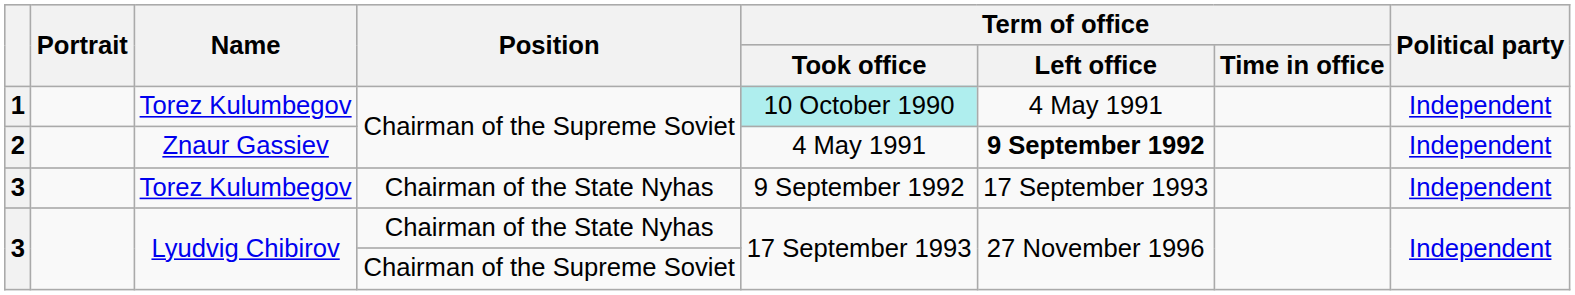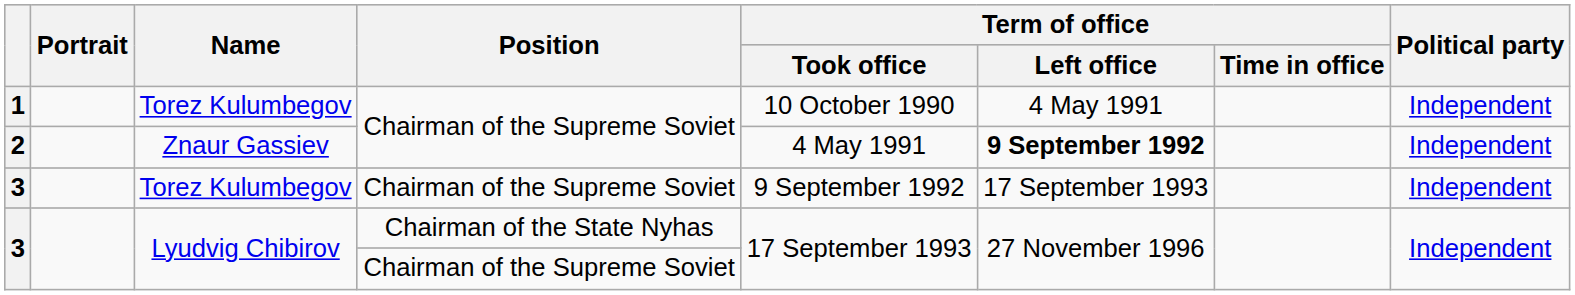(859, 106) paleturquoise background -> (859, 106) no background
(549, 187) Chairman of the State Nyhas -> (549, 187) Chairman of the Supreme Soviet
